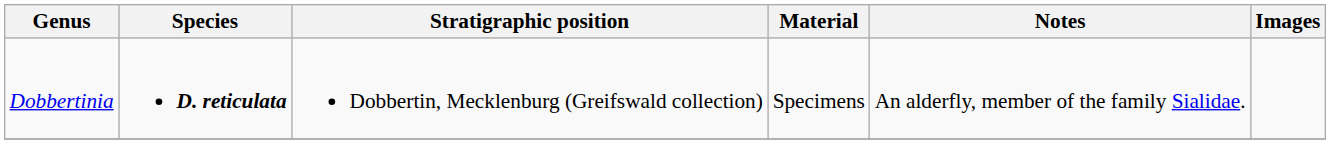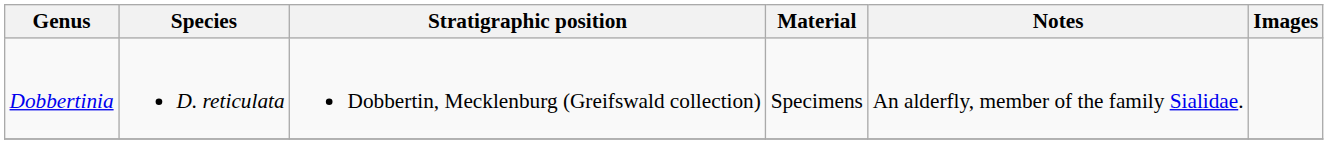(205, 101) bold -> (204, 101) normal
